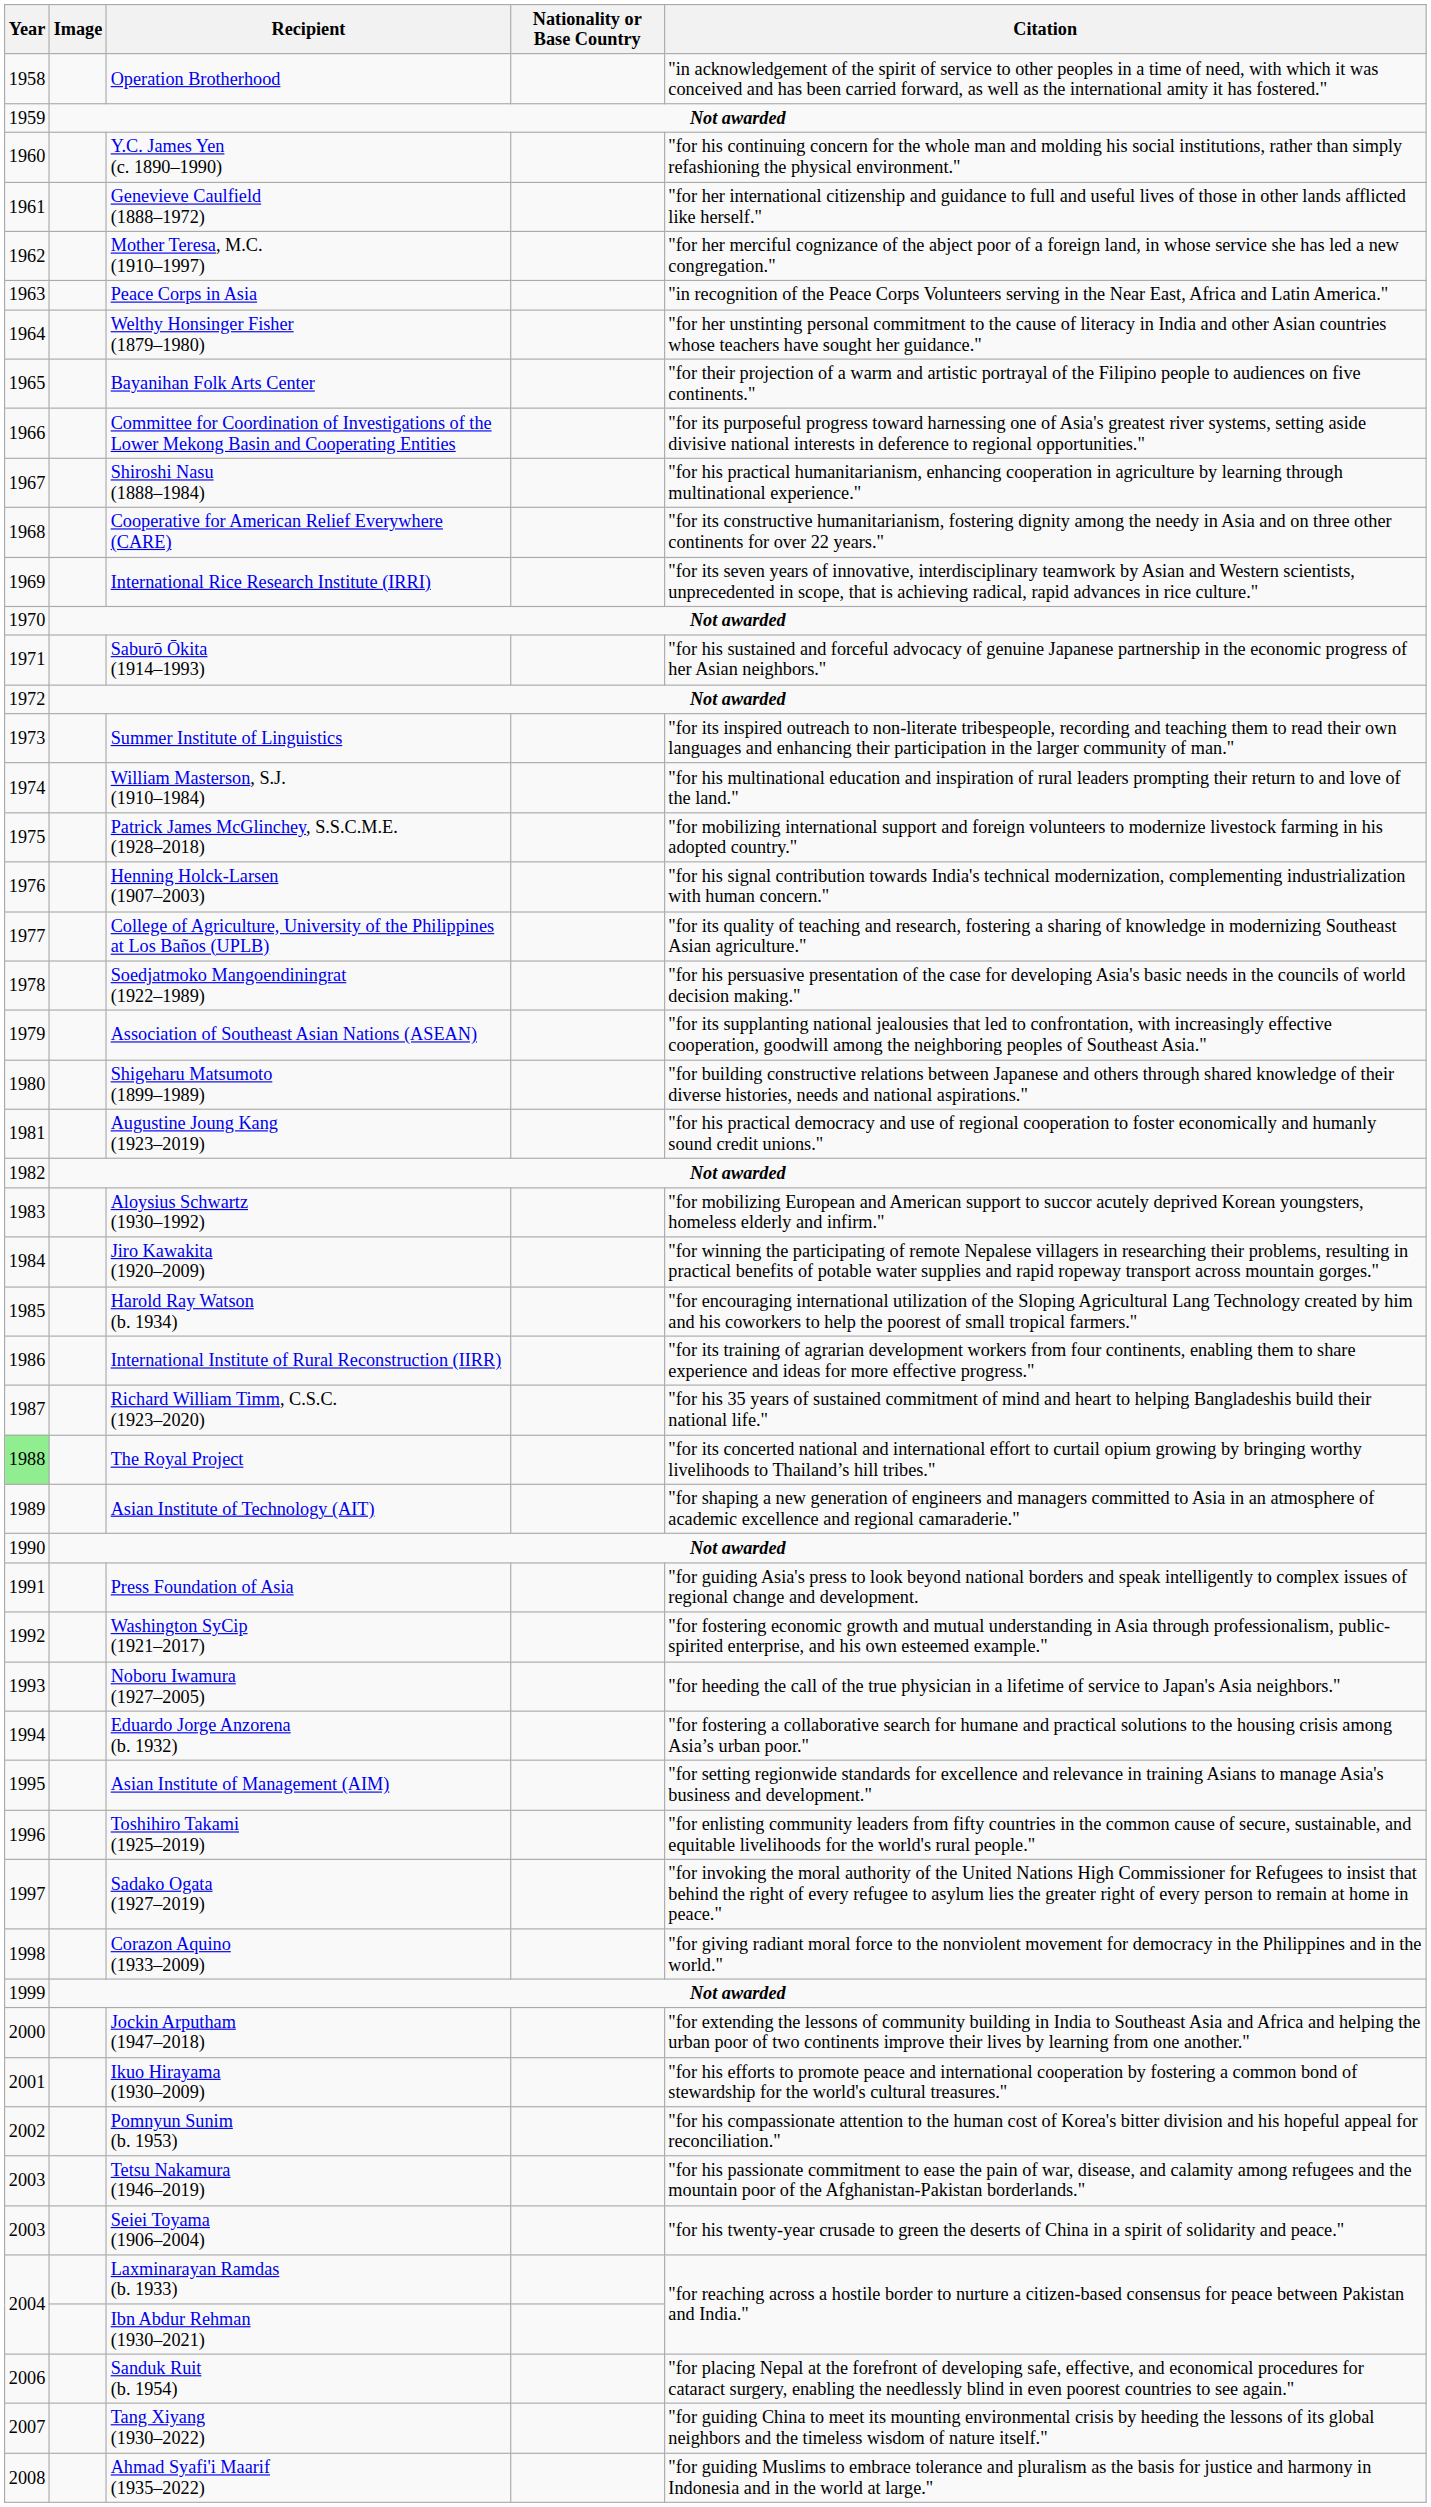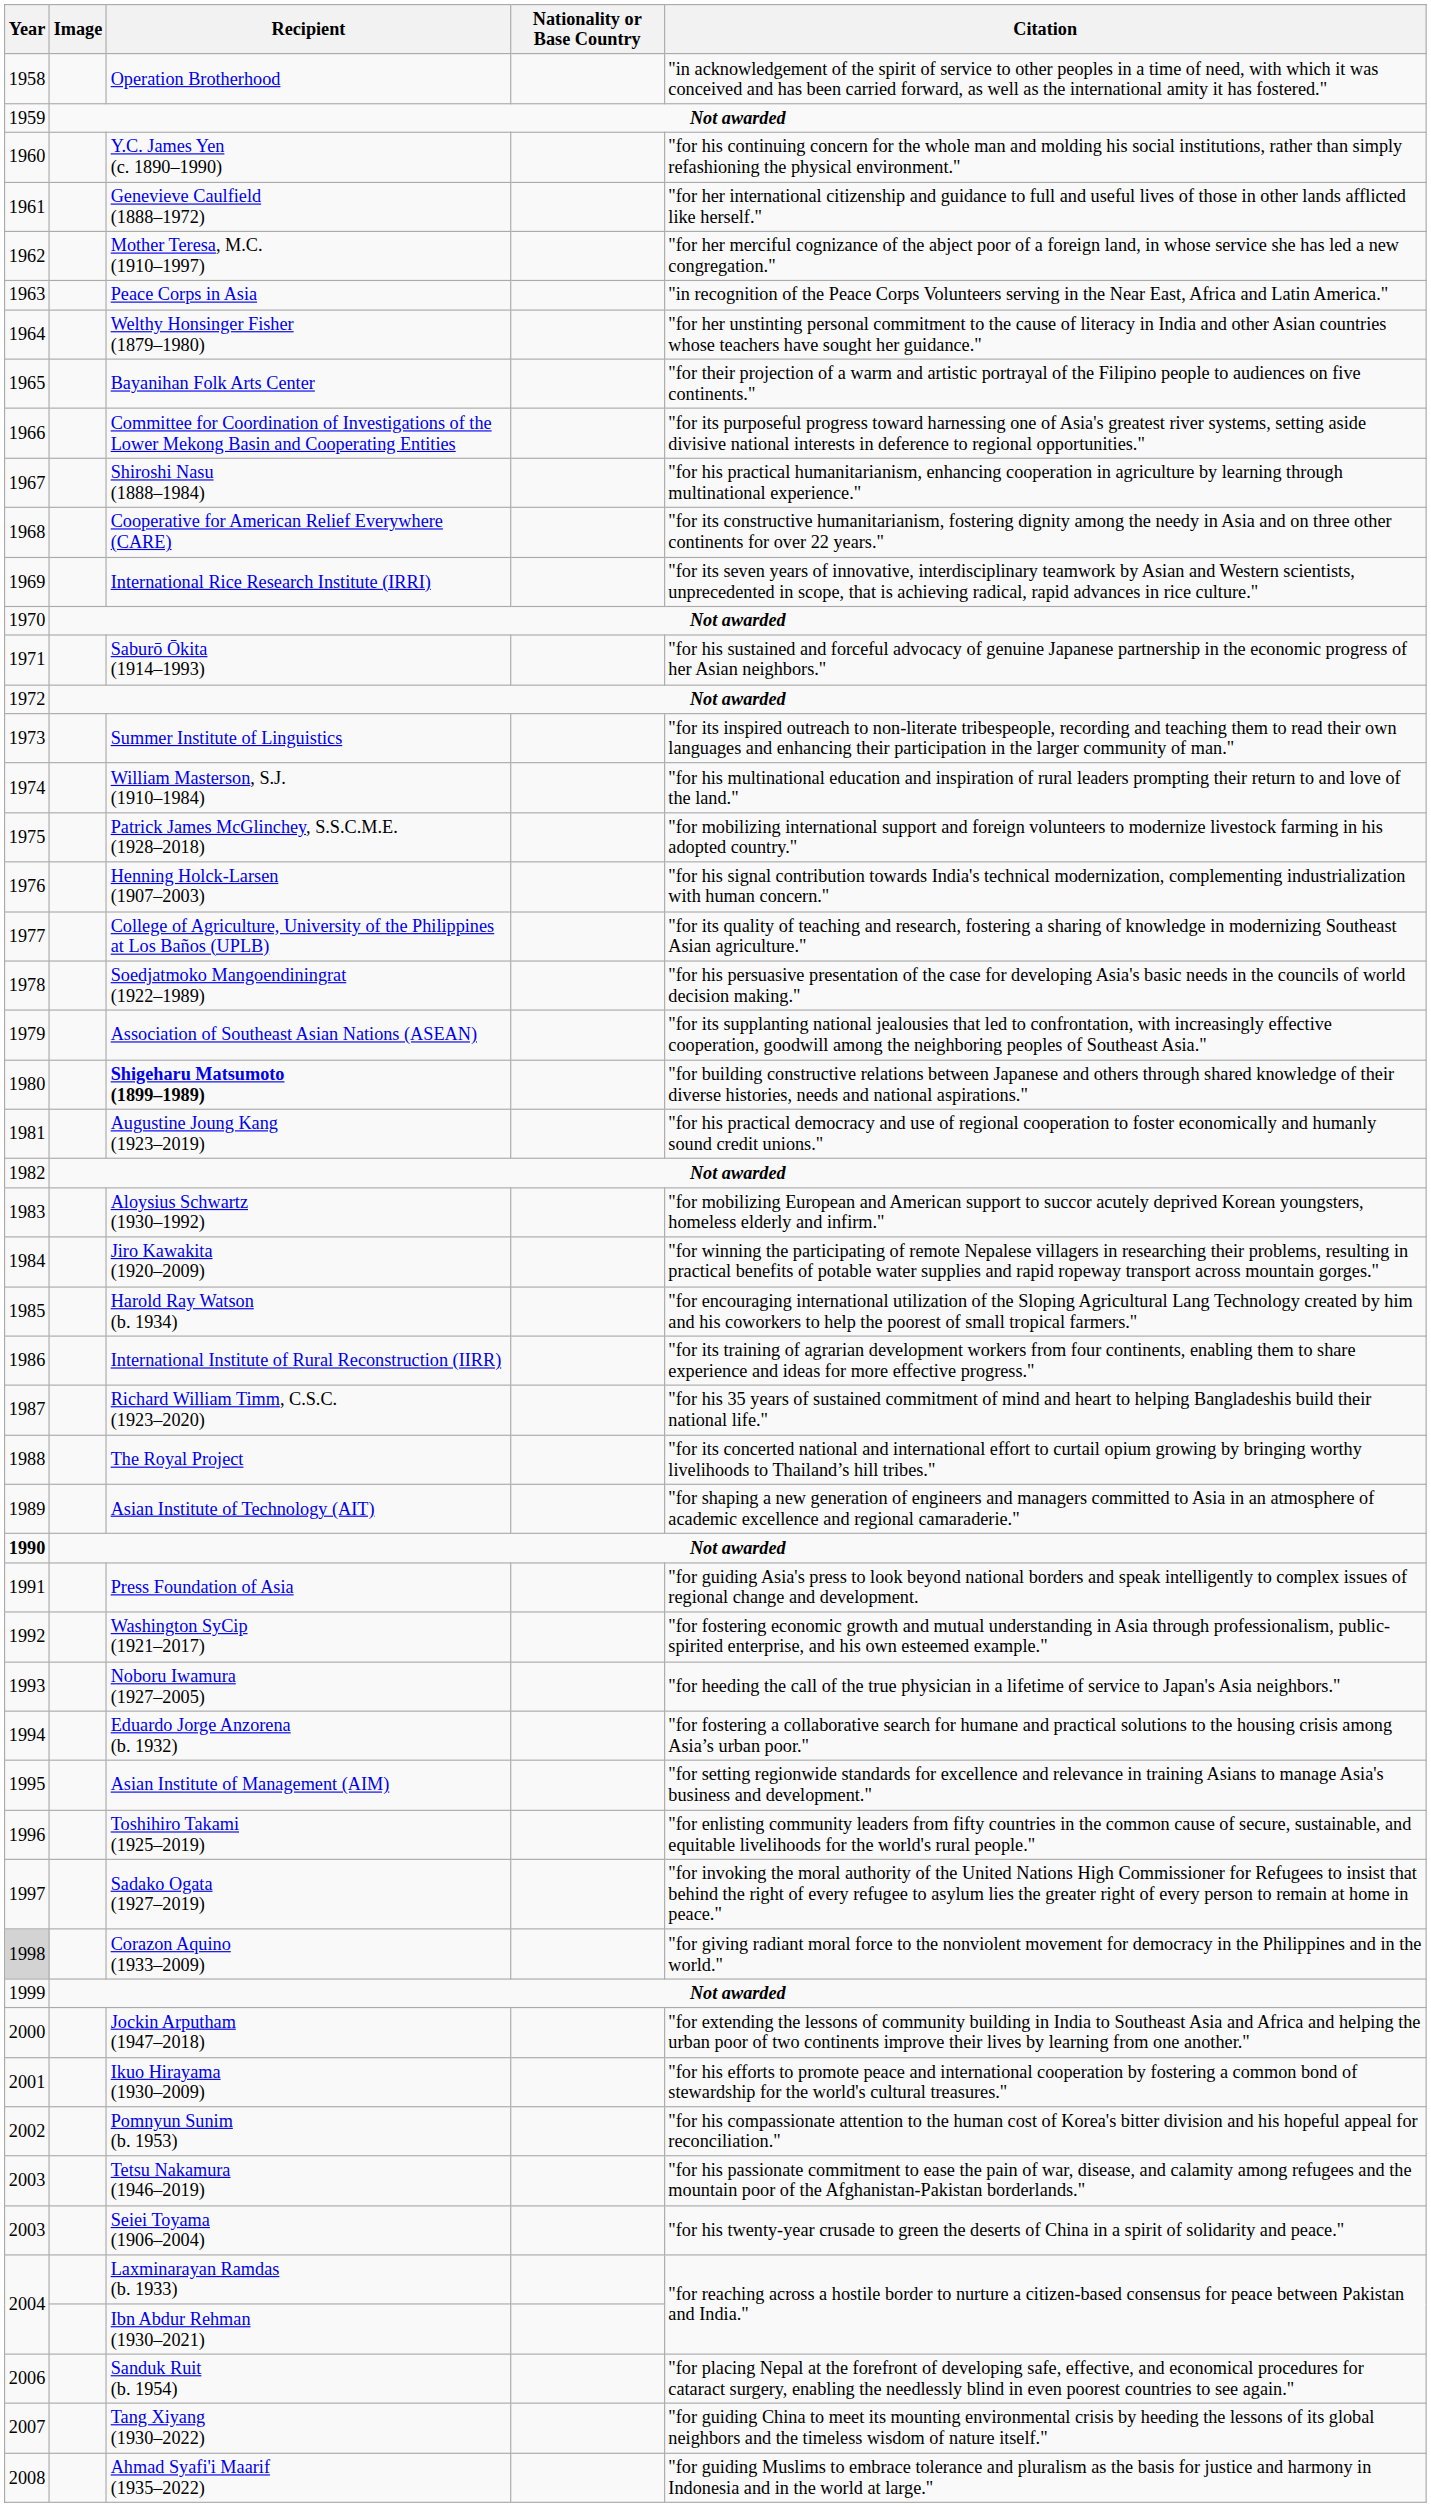(192, 1084) normal -> (198, 1084) bold
(27, 1459) lightgreen background -> (27, 1459) no background
(27, 1548) normal -> (27, 1548) bold
(27, 1953) no background -> (27, 1953) lightgrey background
